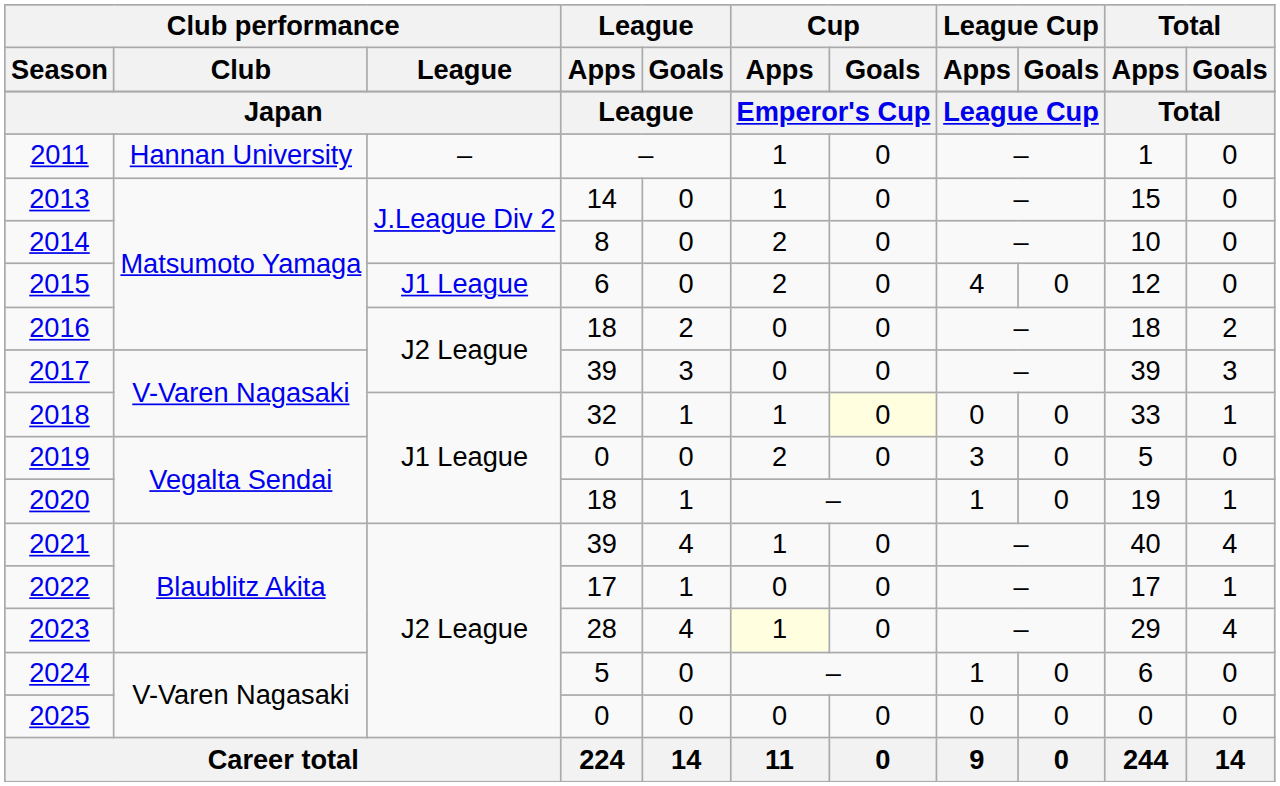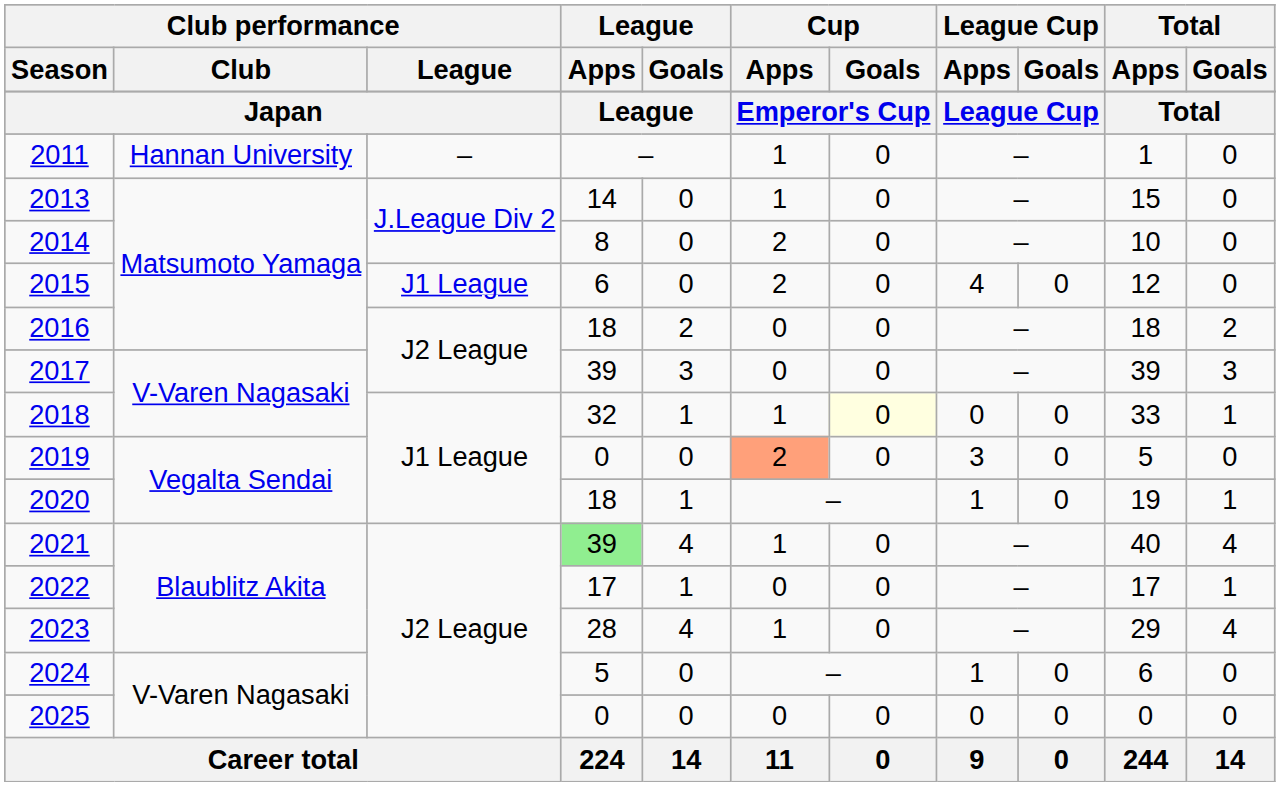(780, 457) no background -> (780, 457) lightsalmon background
(602, 543) no background -> (602, 543) lightgreen background
(780, 629) lightyellow background -> (780, 629) no background
